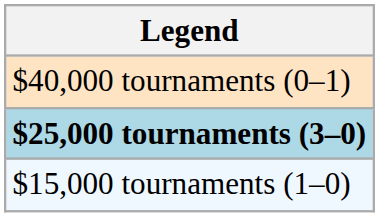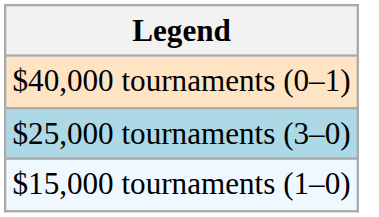(189, 132) bold -> (182, 132) normal
